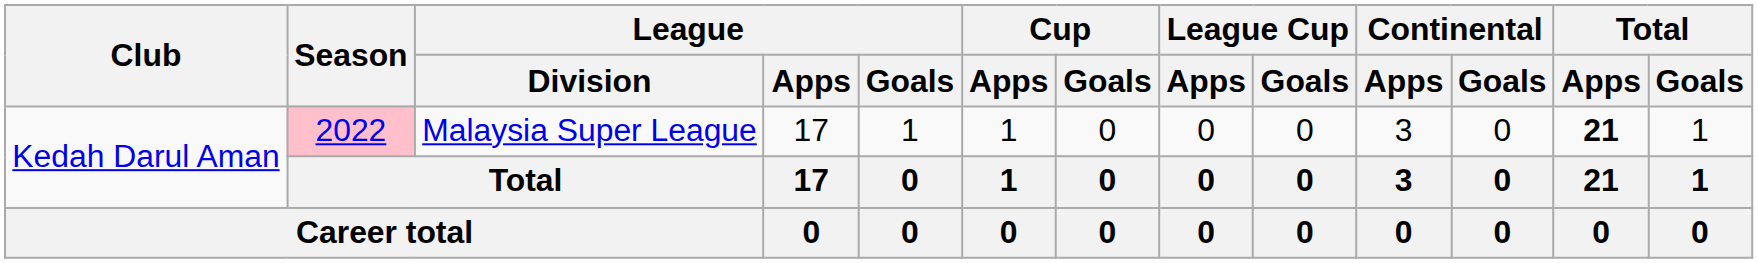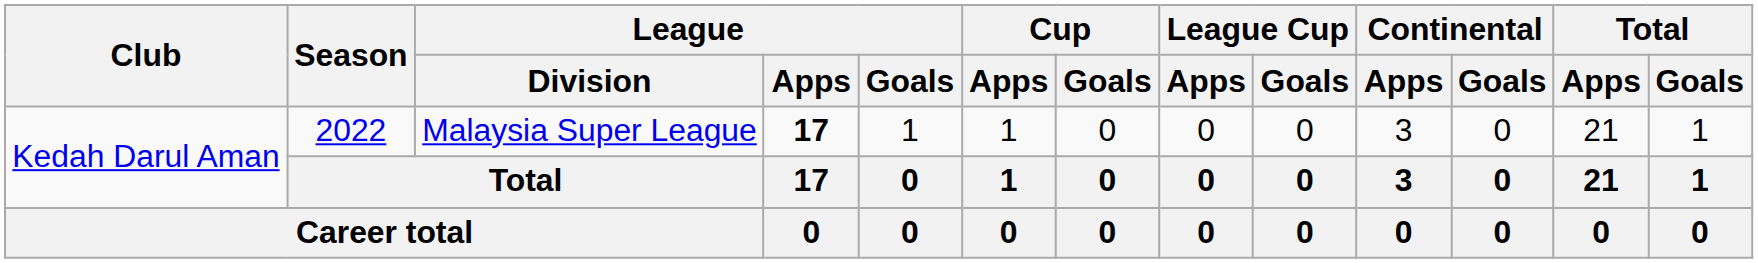(351, 130) pink background -> (351, 130) no background
(811, 130) normal -> (811, 130) bold
(1601, 130) bold -> (1601, 130) normal
